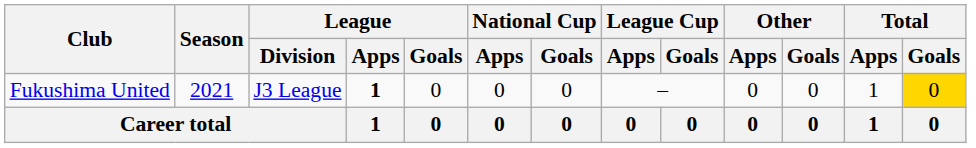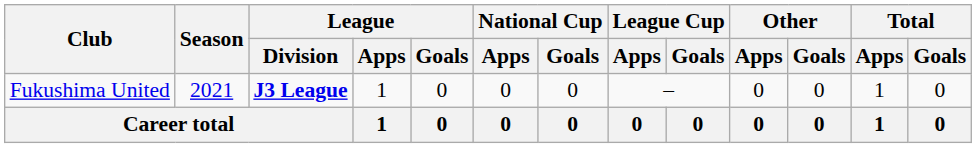(297, 90) normal -> (300, 90) bold
(376, 90) bold -> (382, 90) normal
(934, 90) gold background -> (940, 90) no background
